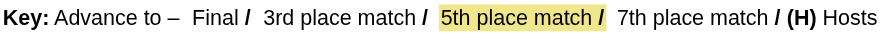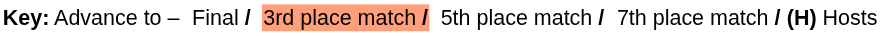(346, 18) no background -> (346, 18) lightsalmon background
(522, 18) khaki background -> (522, 18) no background
